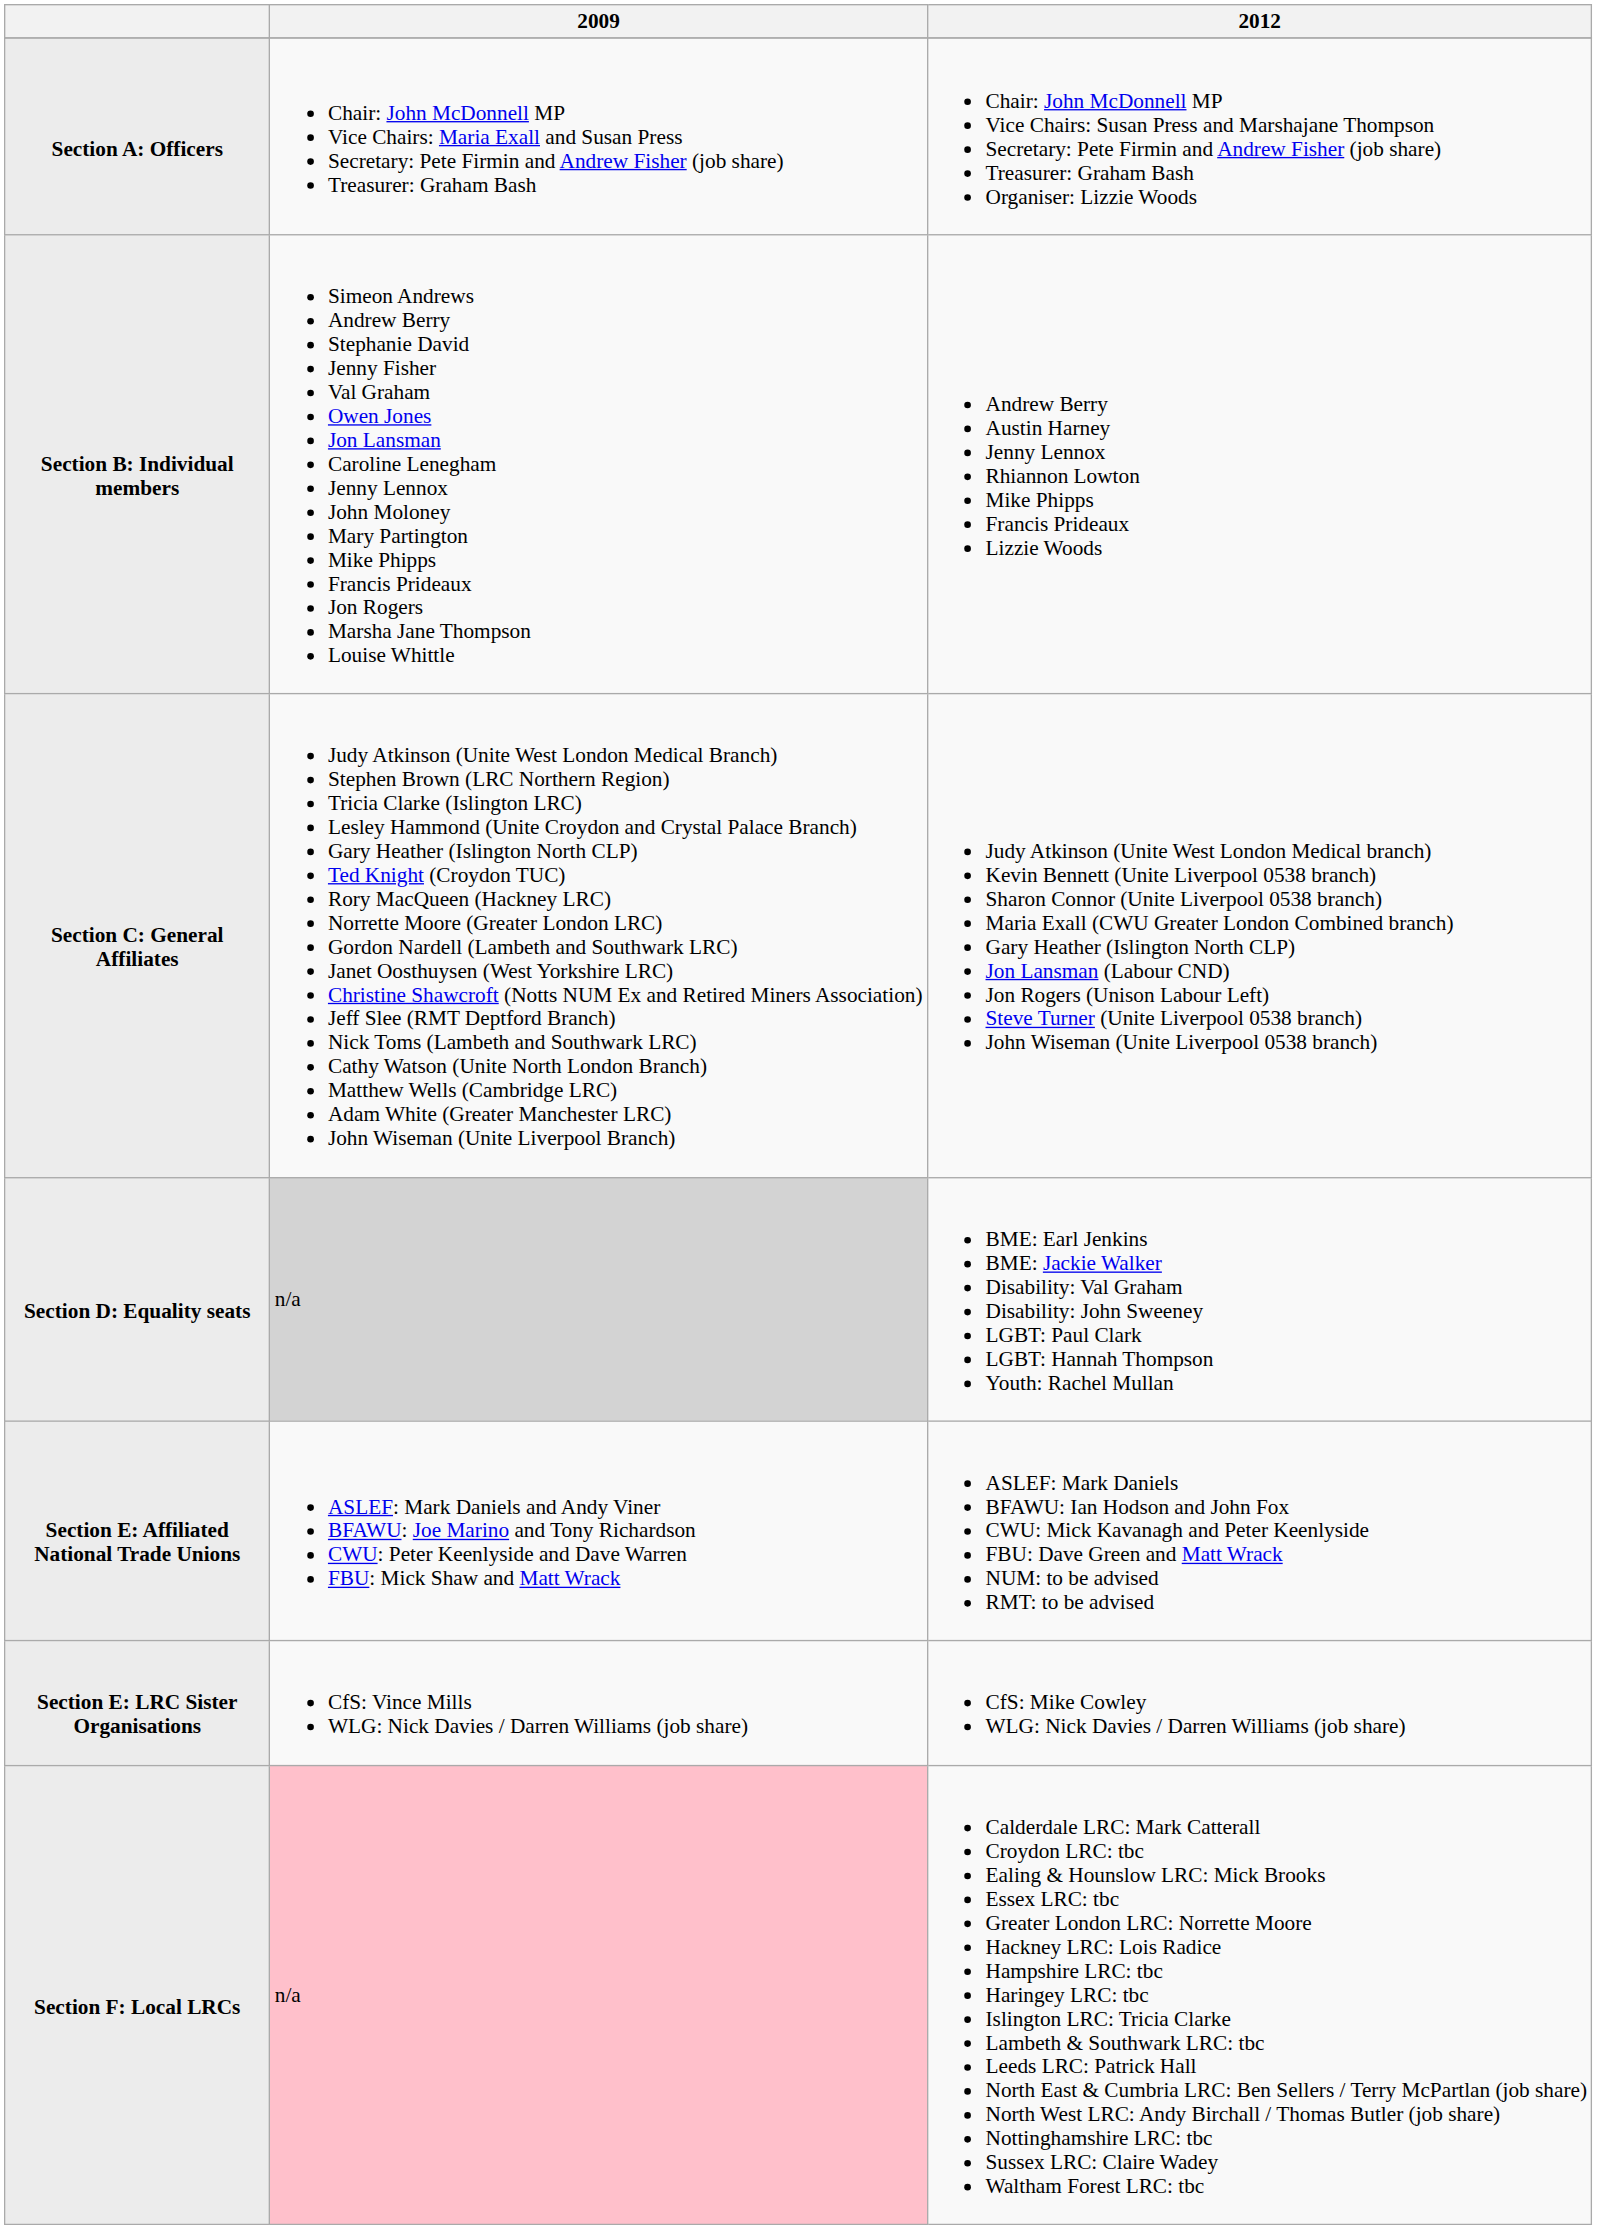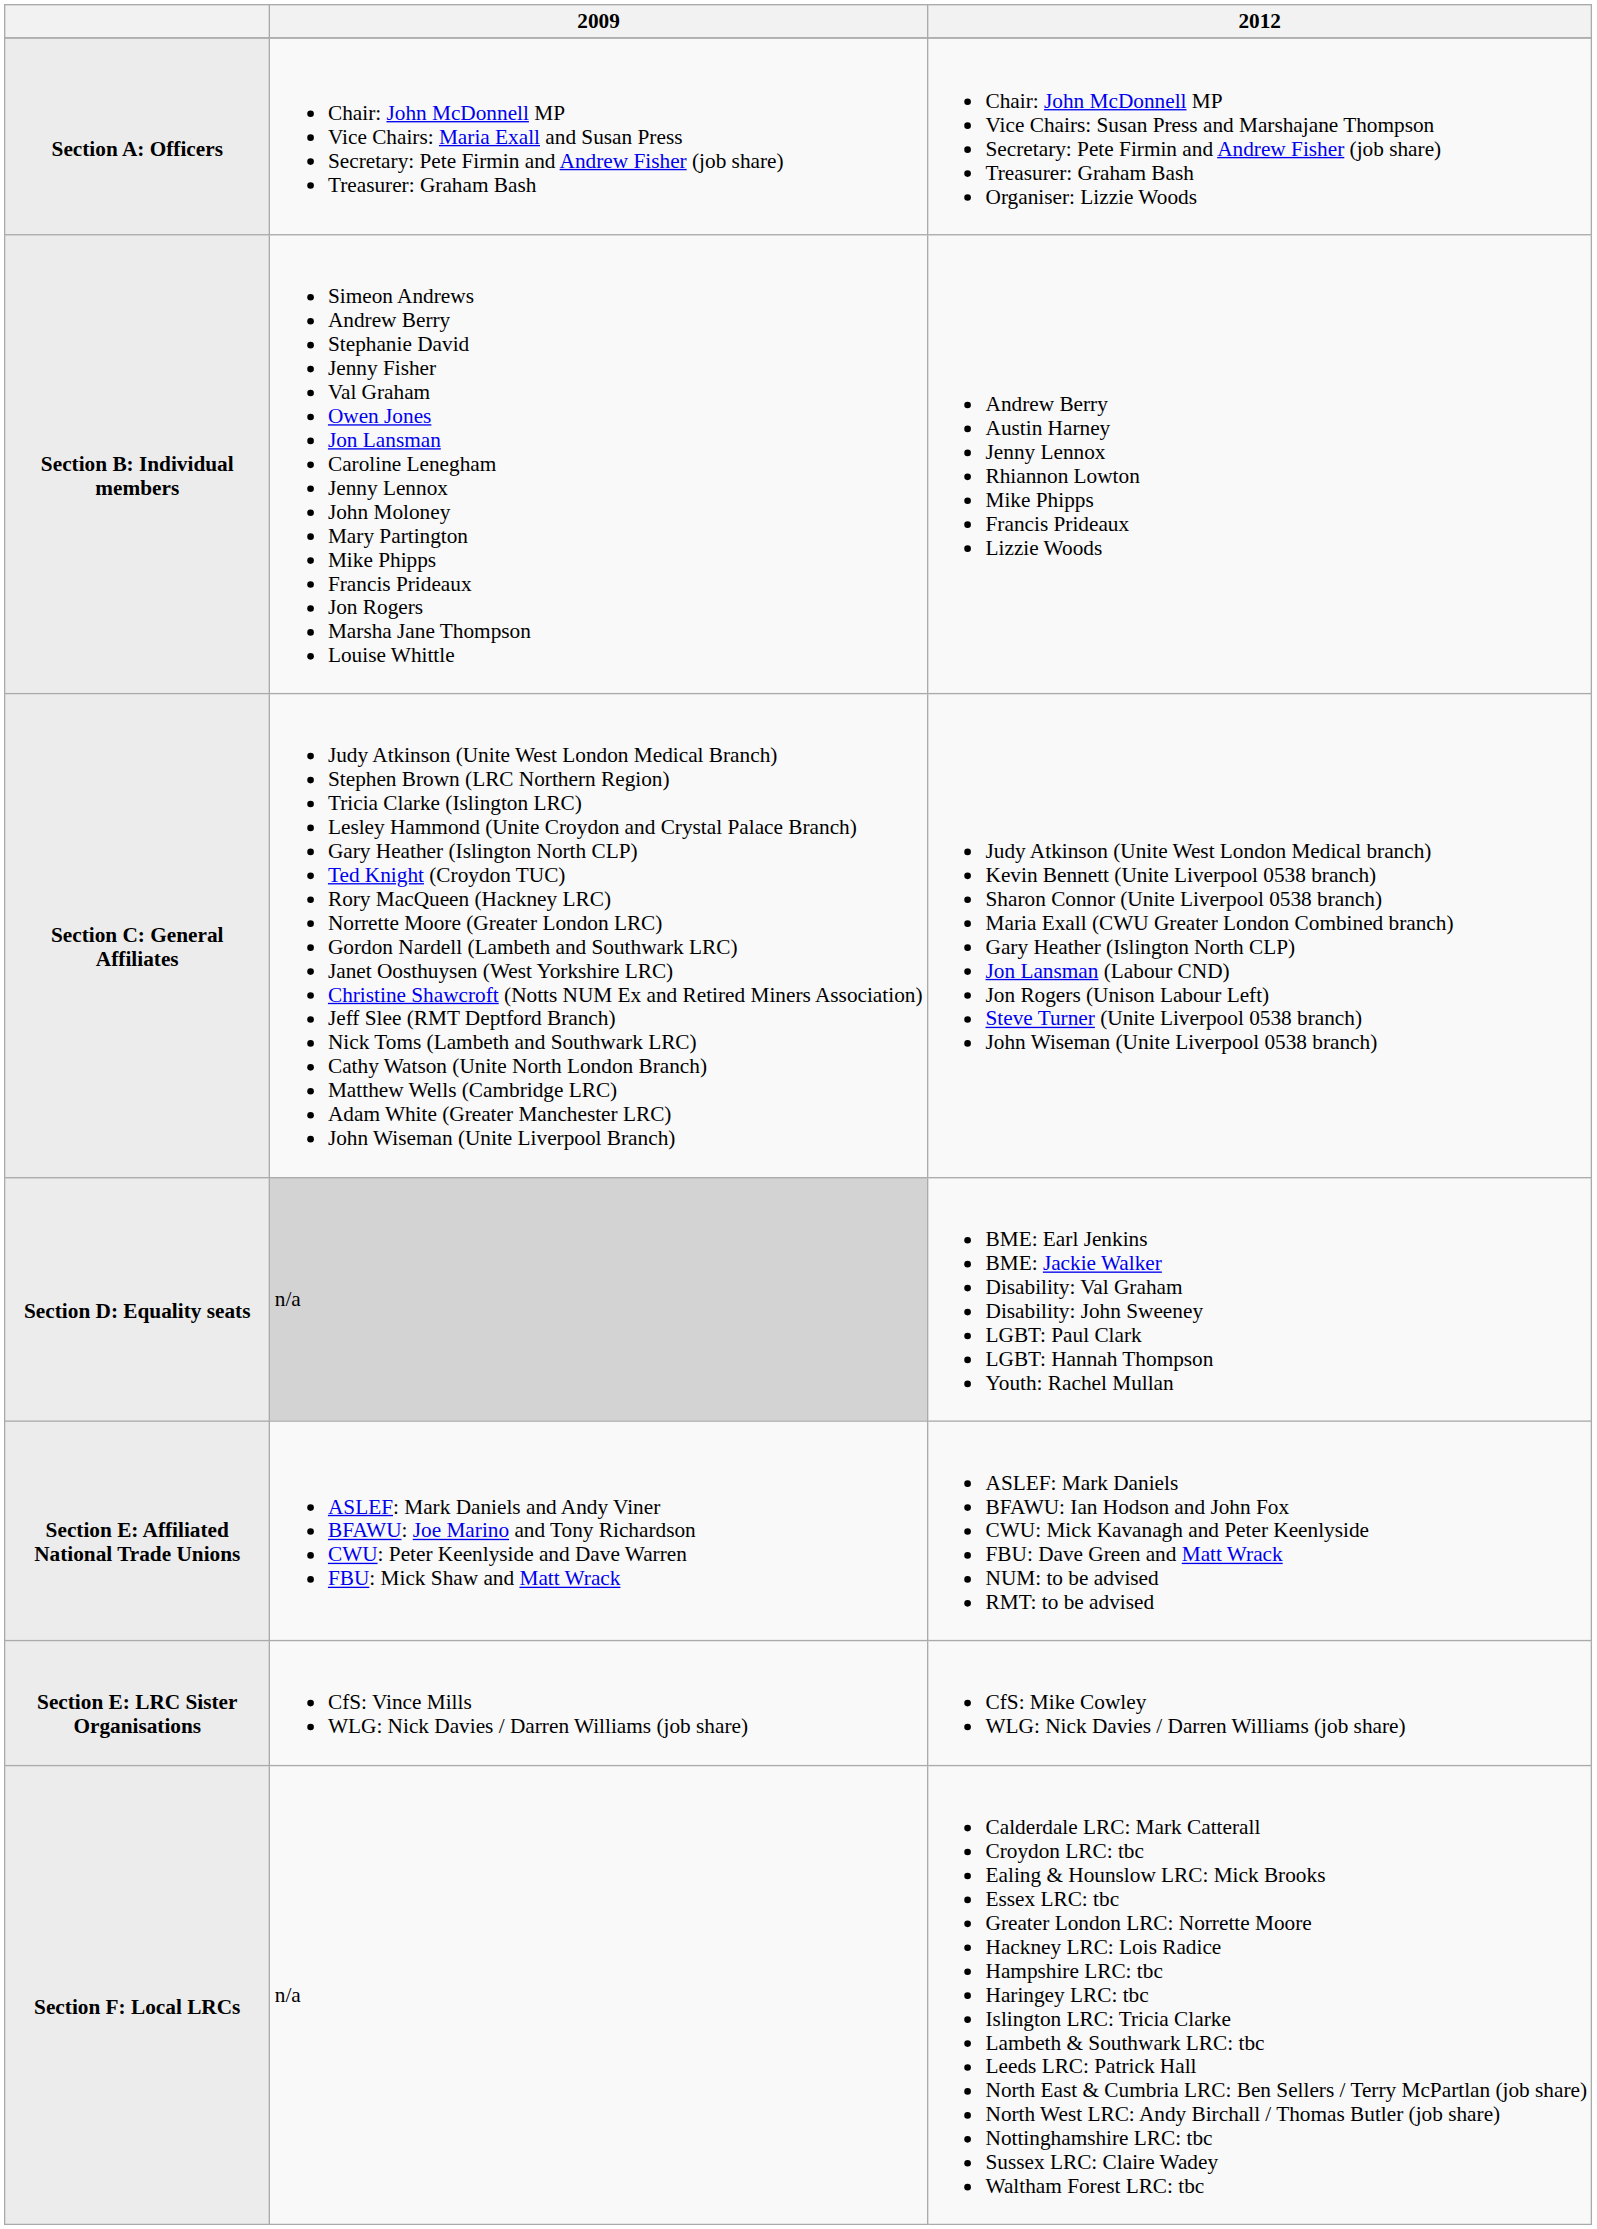(288, 1994) pink background -> (288, 1994) no background
